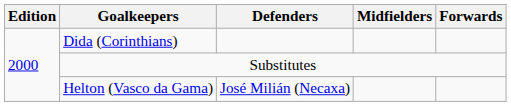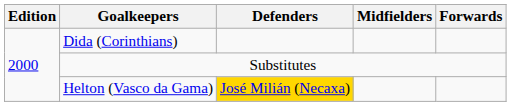(285, 88) no background -> (285, 88) gold background
